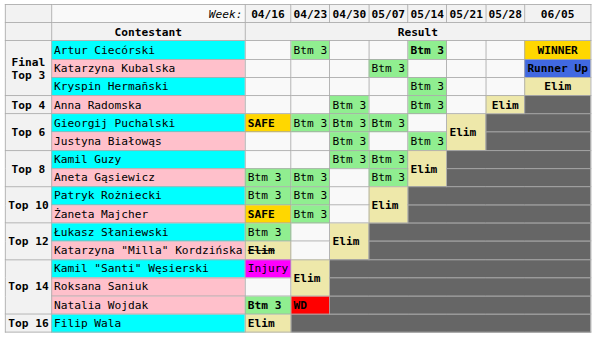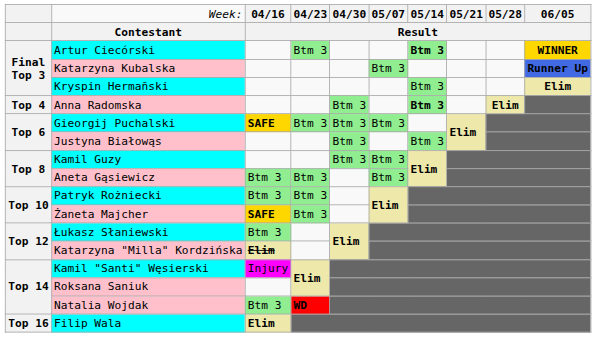(427, 105) normal -> (427, 105) bold
(265, 305) bold -> (265, 305) normal
